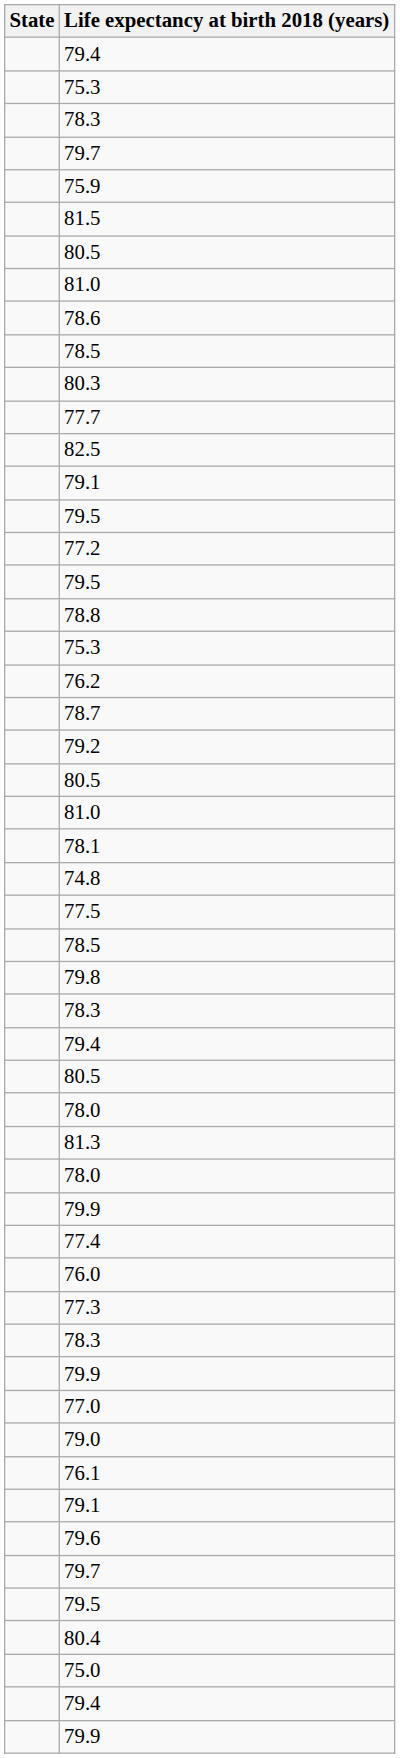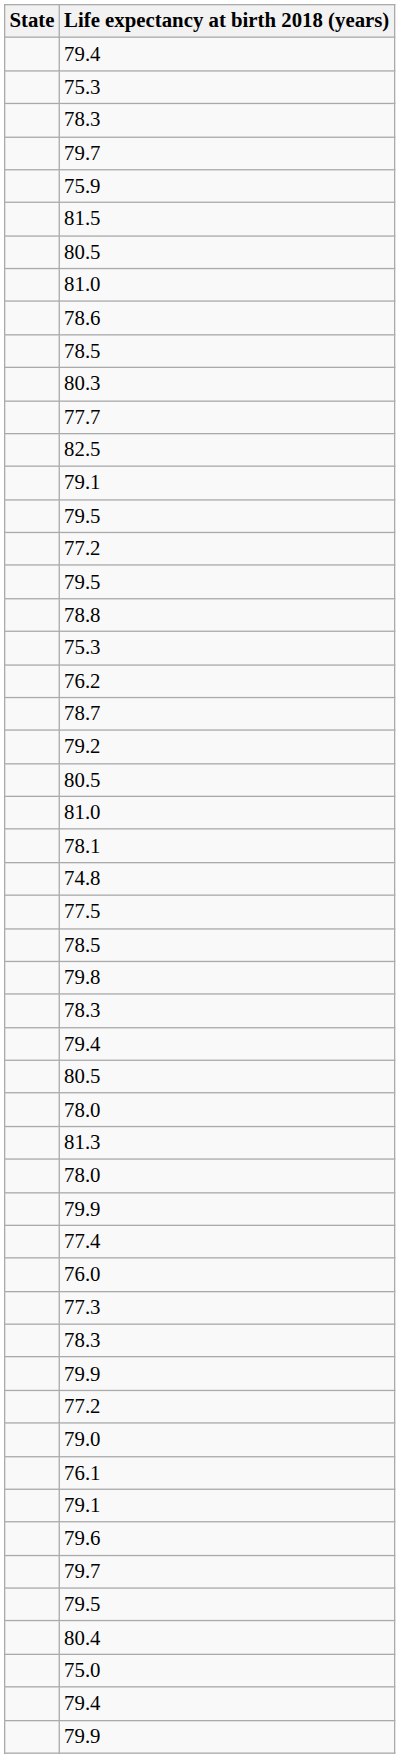(82, 1406) 77.0 -> (82, 1406) 77.2
